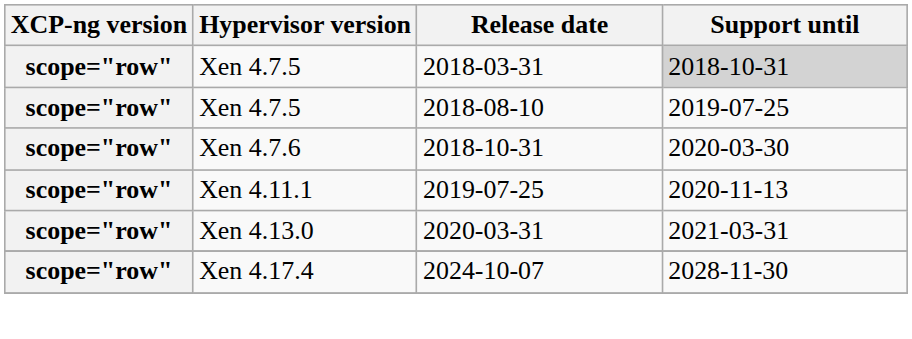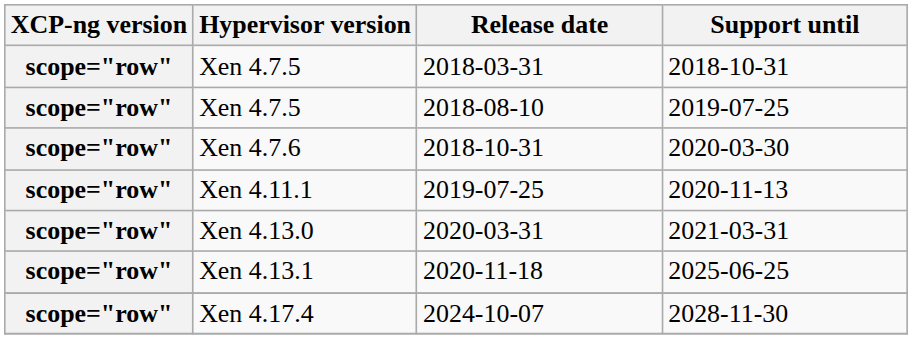(729, 66) lightgrey background -> (729, 66) no background
+ row: (483, 271)
